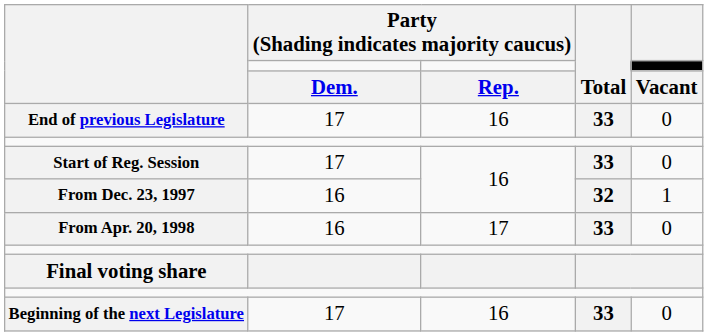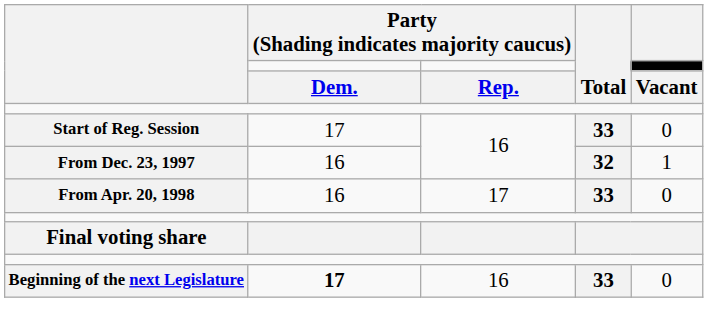- row: (126, 119)
(334, 313) normal -> (334, 280) bold
